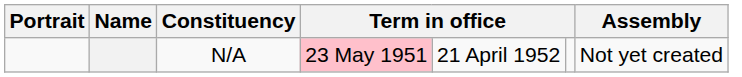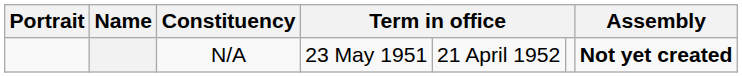(366, 54) pink background -> (366, 54) no background
(651, 54) normal -> (656, 54) bold
